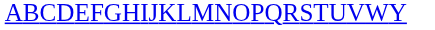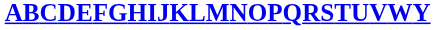(206, 12) normal -> (218, 12) bold
